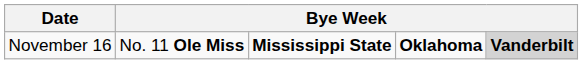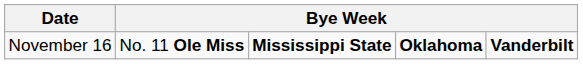(532, 46) lightgrey background -> (532, 46) no background
